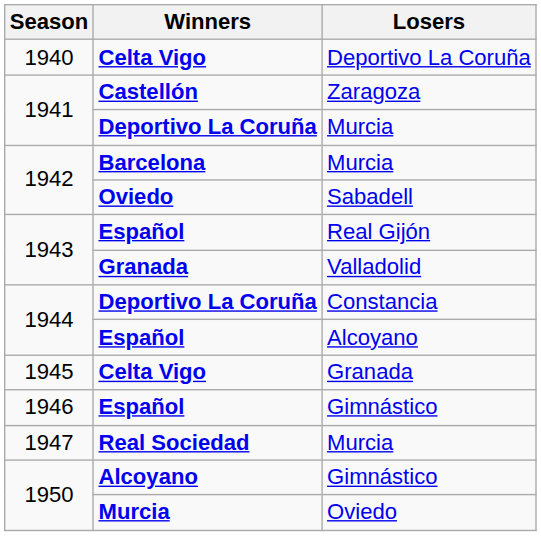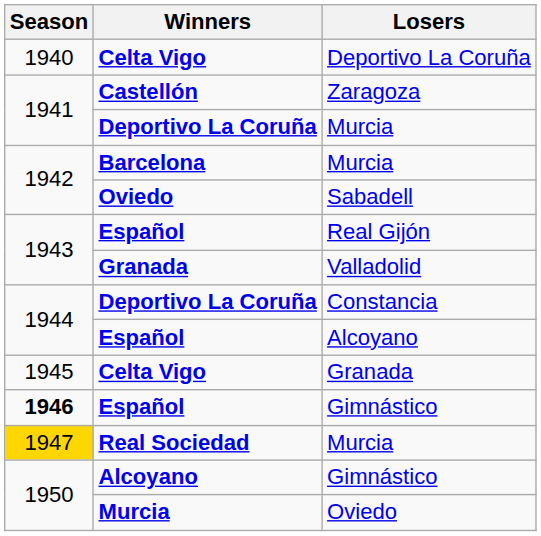(49, 407) normal -> (49, 407) bold
(49, 442) no background -> (49, 442) gold background
